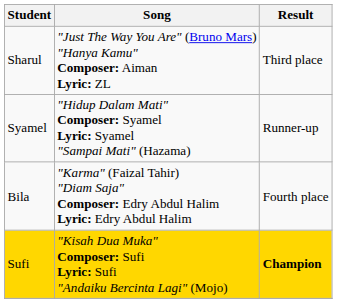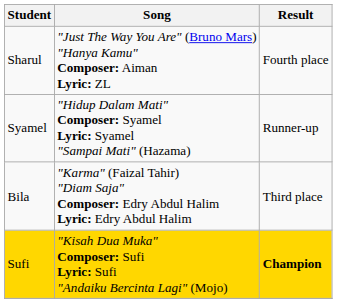(293, 60) Third place -> (296, 60) Fourth place
(296, 196) Fourth place -> (293, 196) Third place
